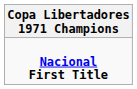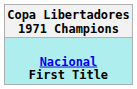(68, 68) no background -> (68, 68) paleturquoise background
